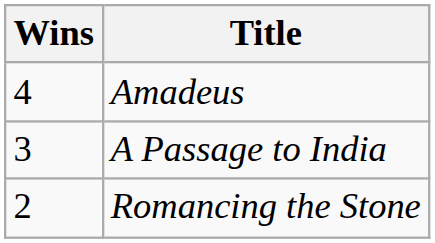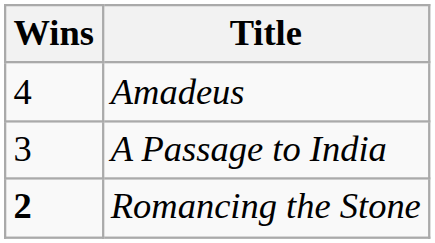(23, 206) normal -> (23, 206) bold
